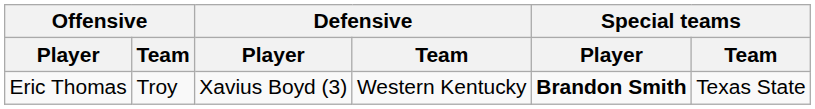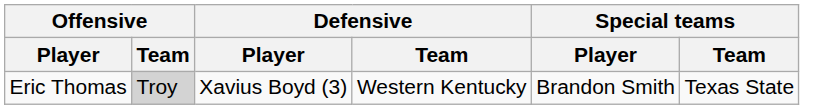(157, 87) no background -> (157, 87) lightgrey background
(611, 87) bold -> (606, 87) normal
